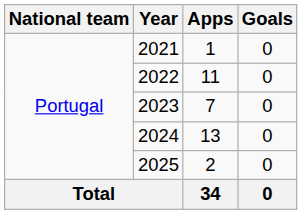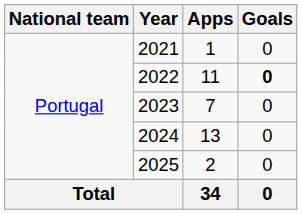(267, 77) normal -> (267, 77) bold
